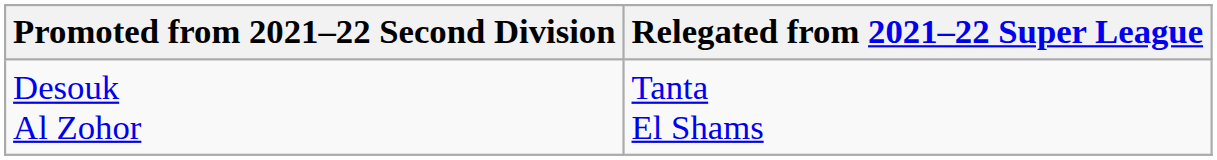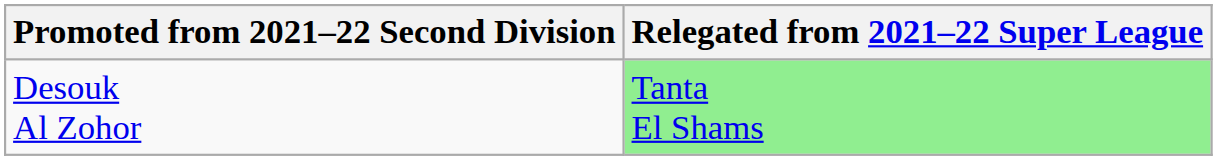(698, 106) no background -> (698, 106) lightgreen background
